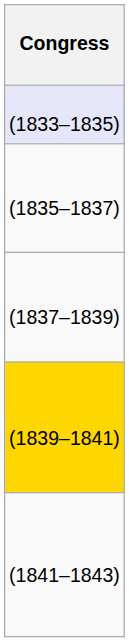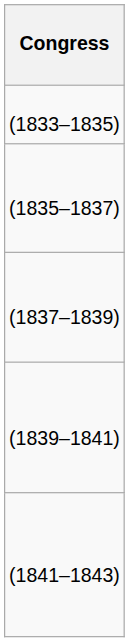(64, 124) lavender background -> (64, 124) no background
(64, 438) gold background -> (64, 438) no background
